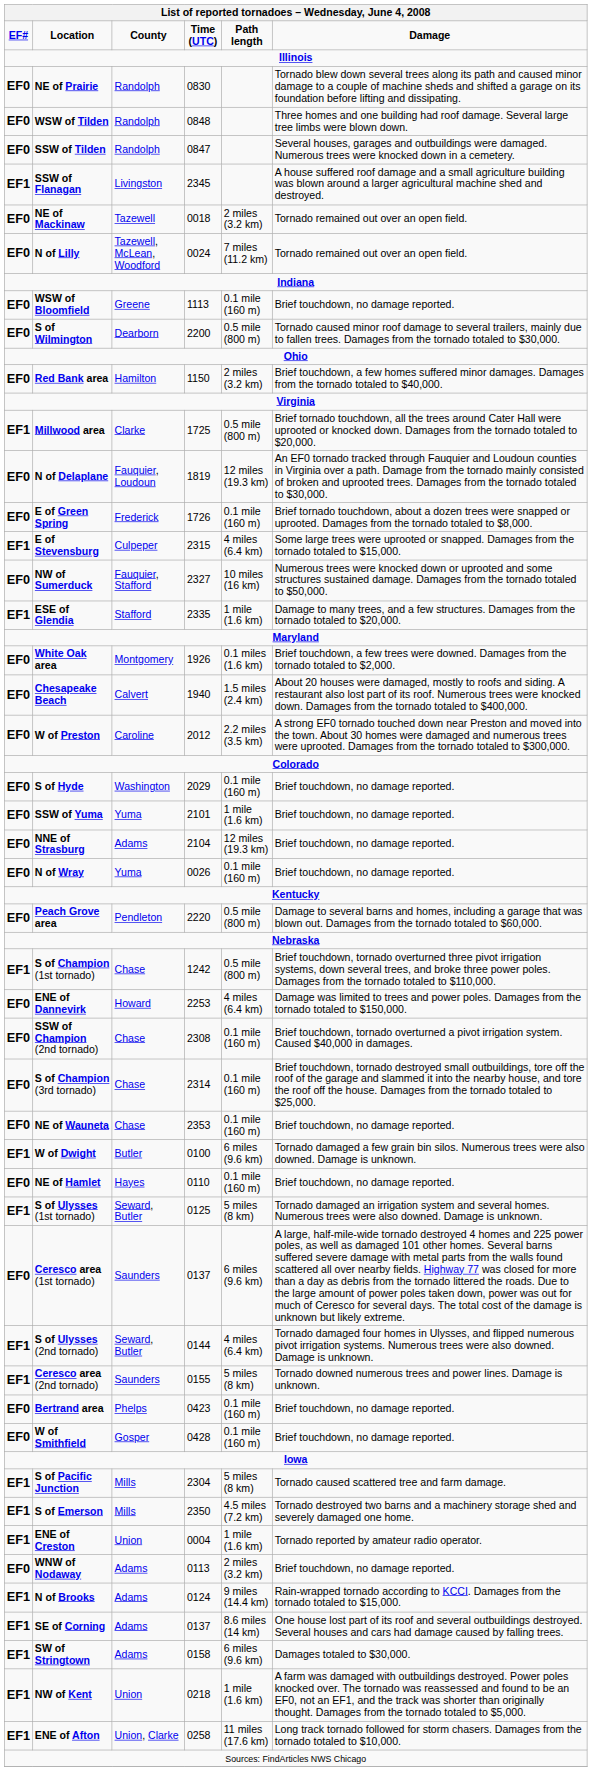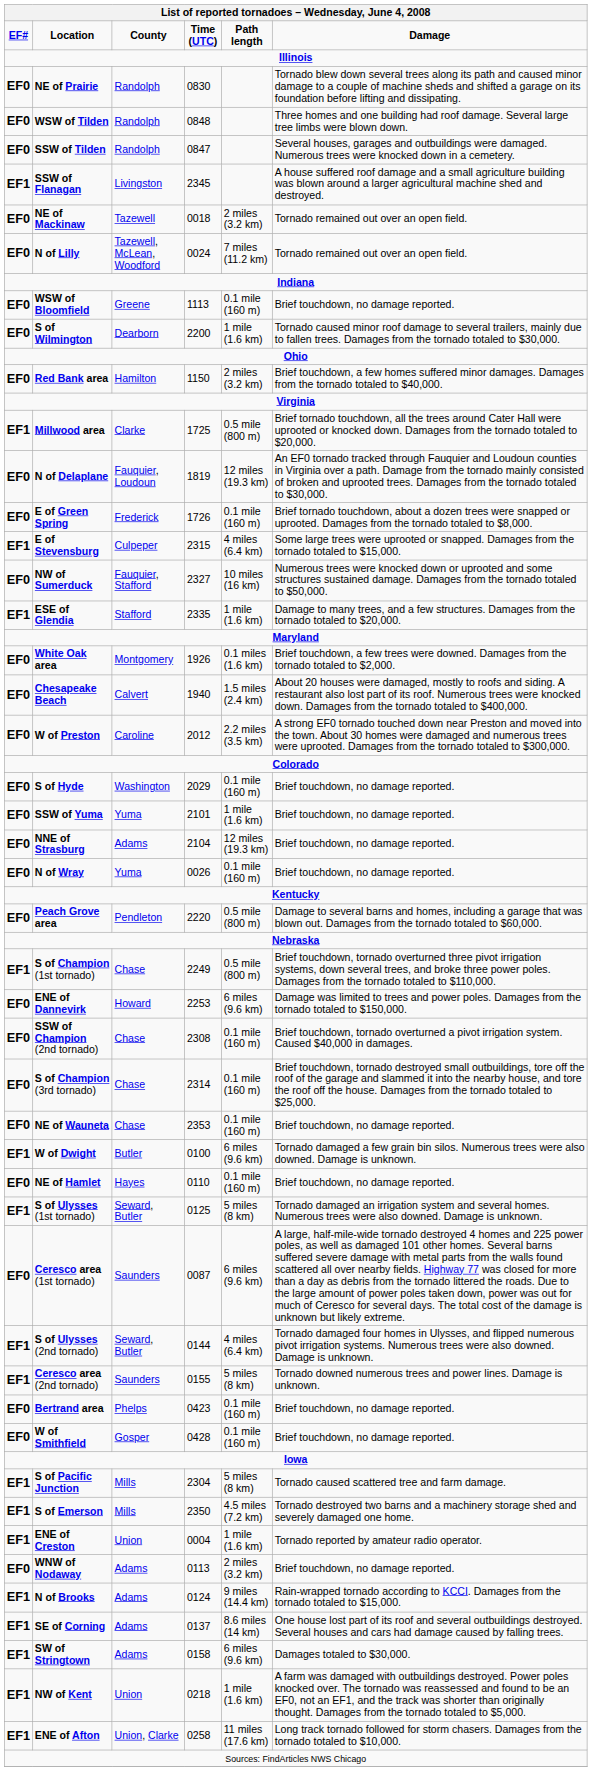(242, 333) 0.5 mile (800 m) -> (243, 333) 1 mile (1.6 km)
(199, 969) 1242 -> (199, 969) 2249
(243, 1004) 4 miles (6.4 km) -> (243, 1004) 6 miles (9.6 km)
(199, 1275) 0137 -> (199, 1275) 0087
